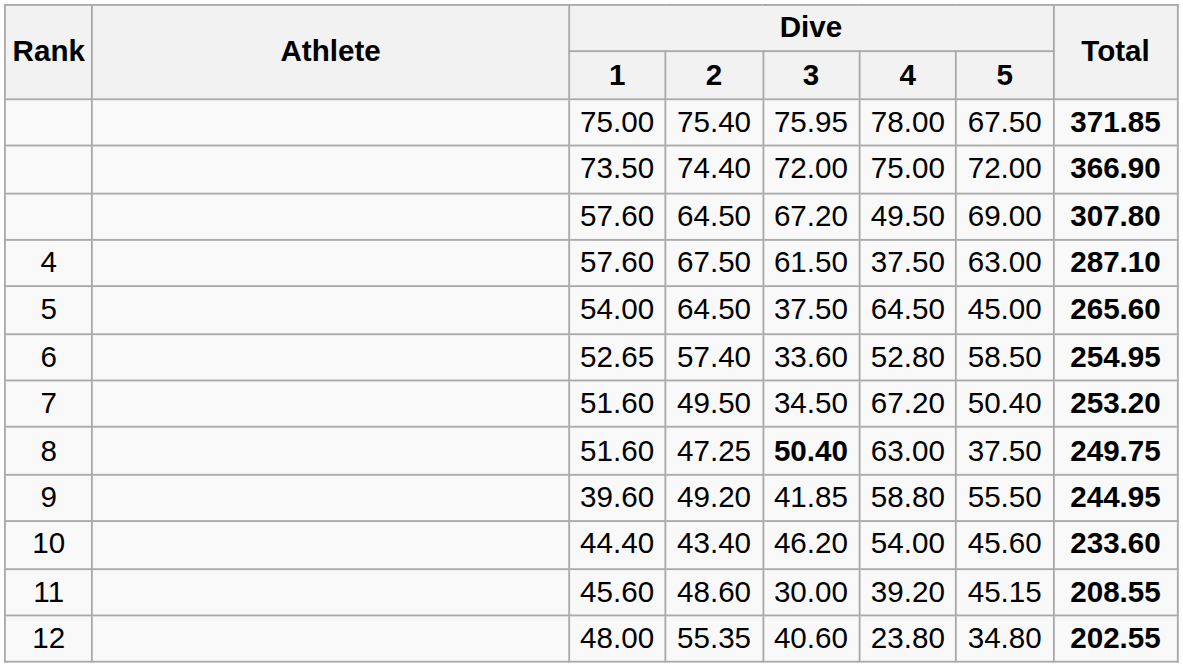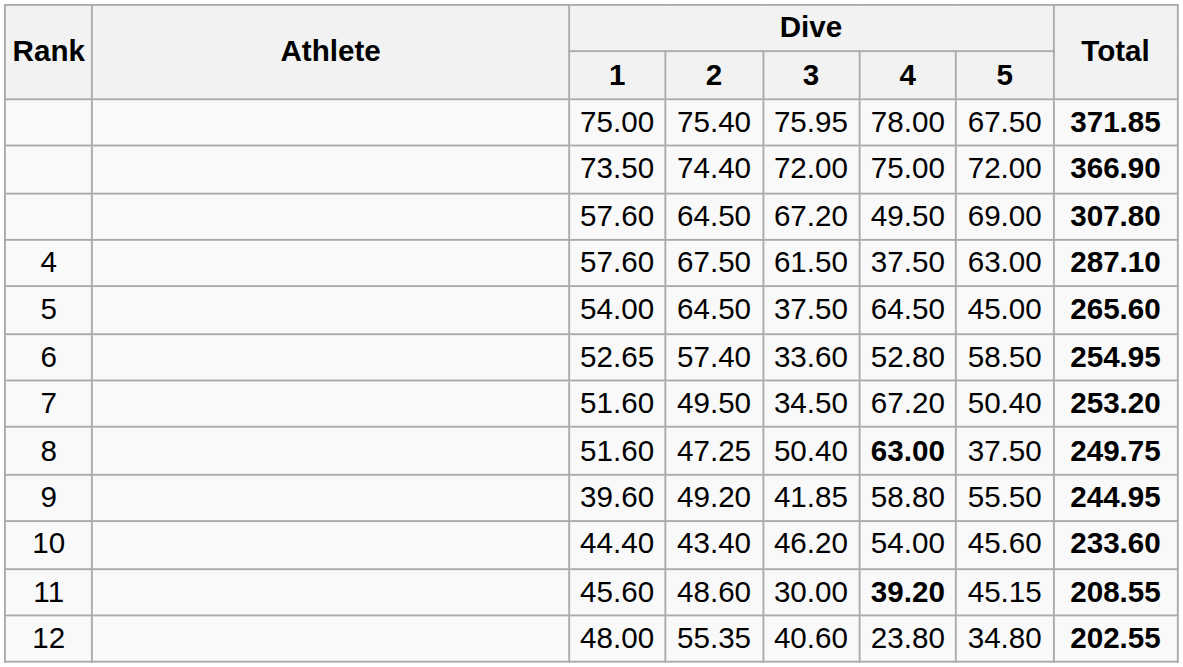(811, 450) bold -> (811, 450) normal
(908, 450) normal -> (908, 450) bold
(908, 591) normal -> (908, 591) bold
